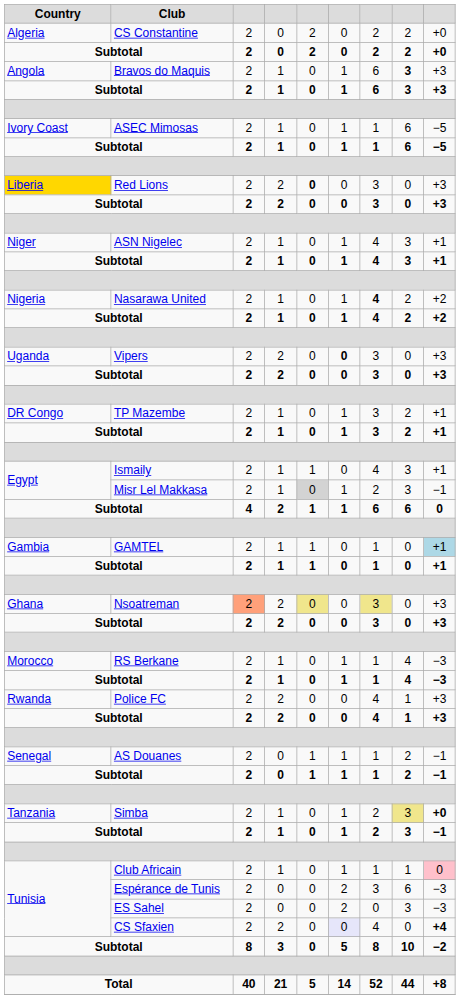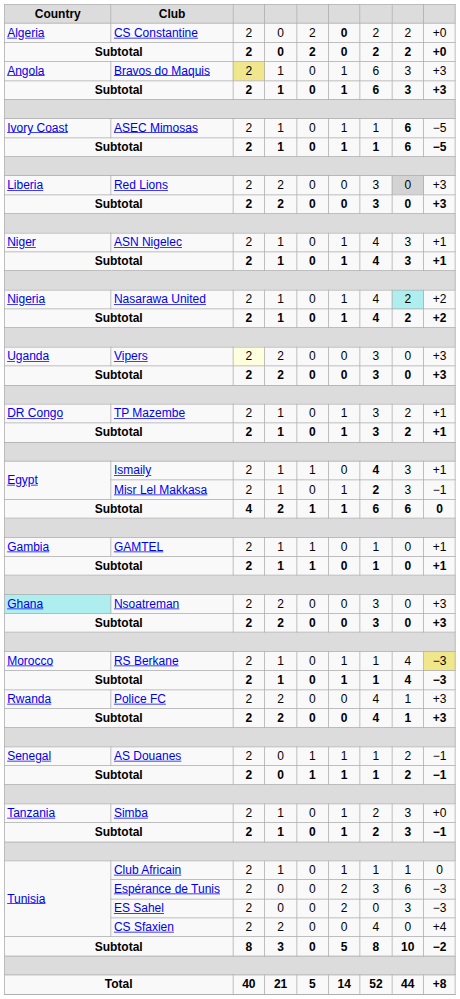(344, 33) normal -> (344, 33) bold
(249, 71) no background -> (249, 71) khaki background
(408, 71) bold -> (408, 71) normal
(408, 128) normal -> (408, 128) bold
(25, 185) gold background -> (25, 185) no background
(312, 185) bold -> (312, 185) normal
(408, 185) no background -> (408, 185) lightgrey background
(376, 299) bold -> (376, 299) normal
(408, 299) no background -> (408, 299) paleturquoise background
(249, 356) no background -> (249, 356) lightyellow background
(344, 356) bold -> (344, 356) normal
(376, 470) normal -> (376, 470) bold
(312, 489) lightgrey background -> (312, 489) no background
(376, 489) normal -> (376, 489) bold
(440, 546) lightblue background -> (440, 546) no background
(25, 603) no background -> (25, 603) paleturquoise background
(249, 603) lightsalmon background -> (249, 603) no background
(312, 603) khaki background -> (312, 603) no background
(376, 603) khaki background -> (376, 603) no background
(440, 661) no background -> (440, 661) khaki background
(408, 813) khaki background -> (408, 813) no background
(440, 813) bold -> (440, 813) normal
(440, 870) pink background -> (440, 870) no background
(344, 927) lavender background -> (344, 927) no background
(440, 927) bold -> (440, 927) normal
